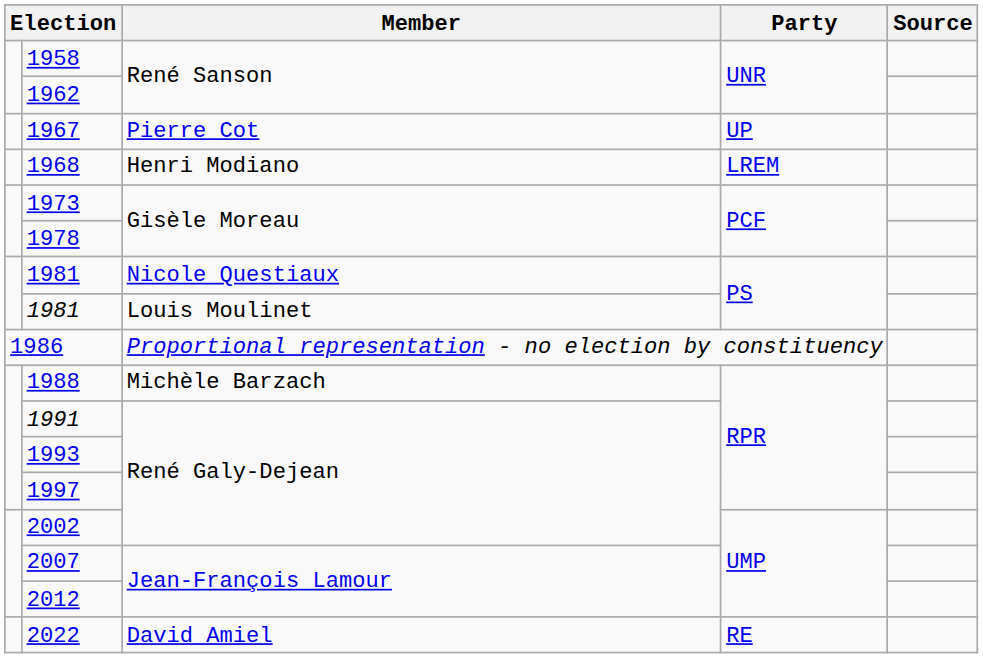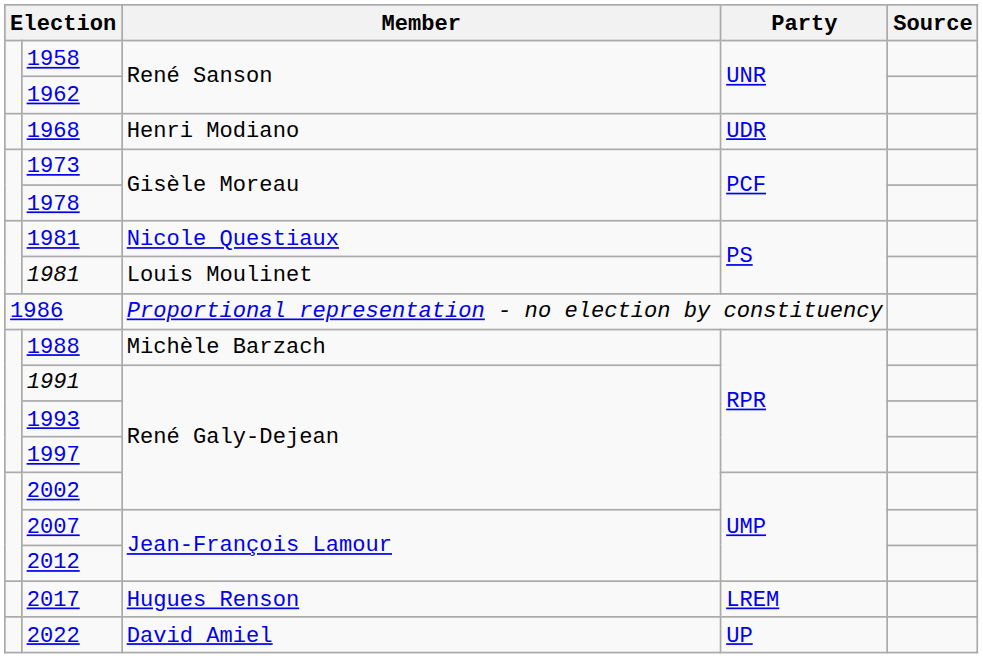- row: (53, 131)
(753, 167) LREM -> (746, 131) UDR
+ row: (53, 599)
(739, 635) RE -> (739, 635) UP
